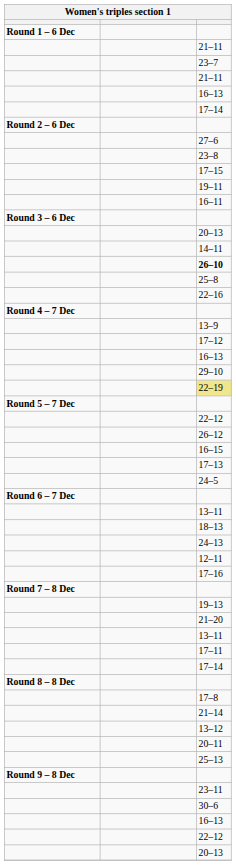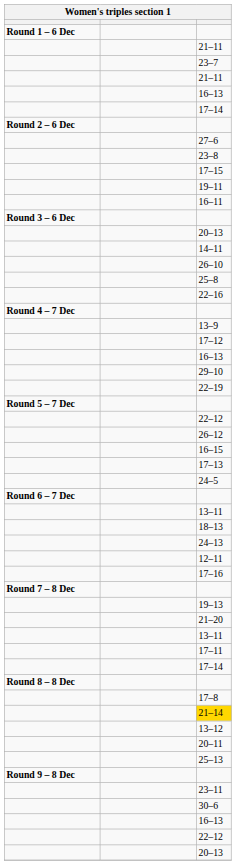(211, 264) bold -> (211, 264) normal
(211, 388) khaki background -> (211, 388) no background
(211, 713) no background -> (211, 713) gold background
